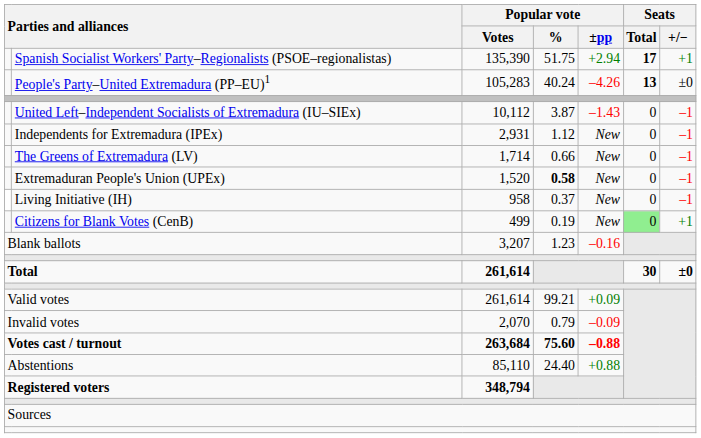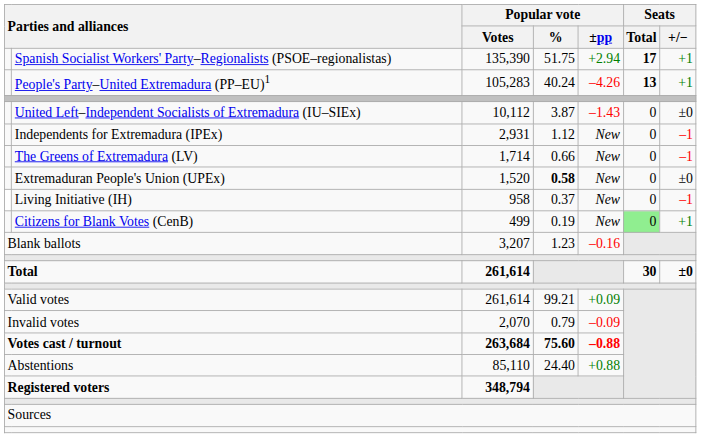(686, 82) ±0 -> (686, 82) +1
(686, 112) –1 -> (686, 112) ±0
(686, 178) –1 -> (686, 178) ±0
